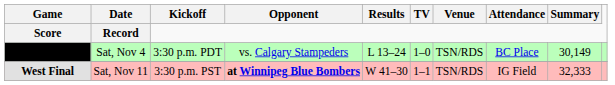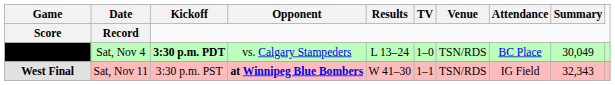(188, 52) normal -> (189, 52) bold
(575, 52) 30,149 -> (578, 52) 30,049
(575, 71) 32,333 -> (578, 71) 32,343
